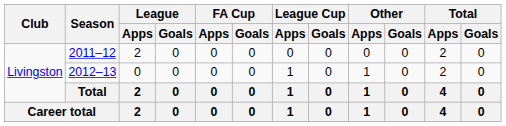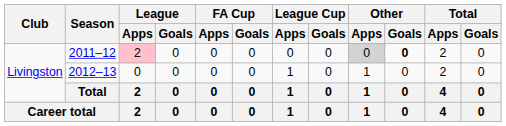(137, 53) no background -> (137, 53) pink background
(367, 53) no background -> (367, 53) lightgrey background
(405, 53) normal -> (405, 53) bold
